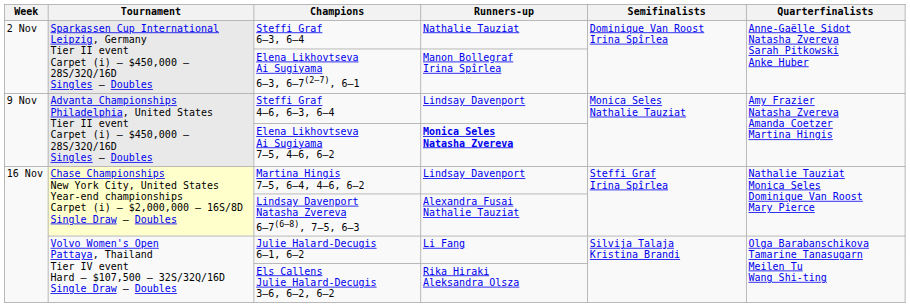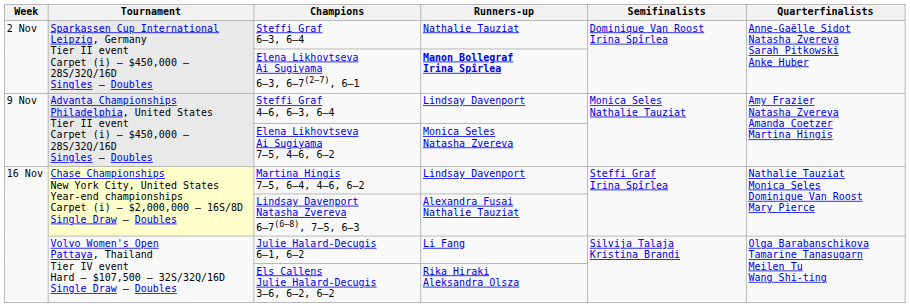(468, 63) normal -> (468, 63) bold
(468, 138) bold -> (468, 138) normal
